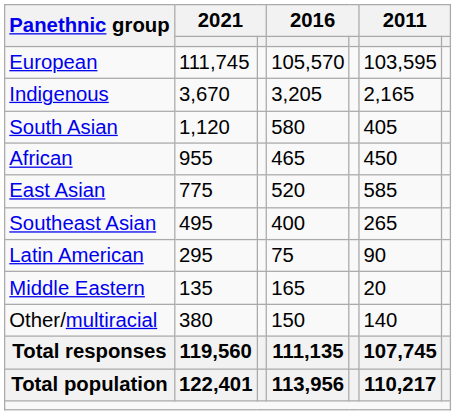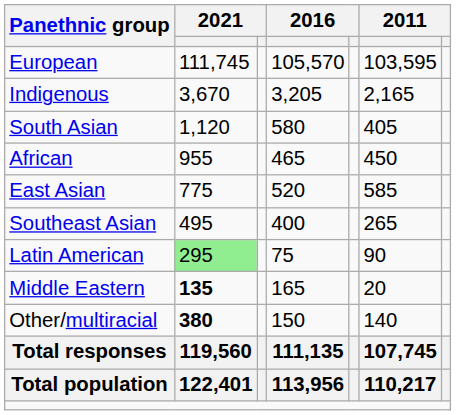(196, 255) no background -> (196, 255) lightgreen background
(196, 287) normal -> (196, 287) bold
(196, 320) normal -> (196, 320) bold
